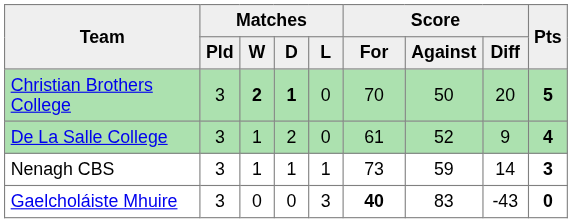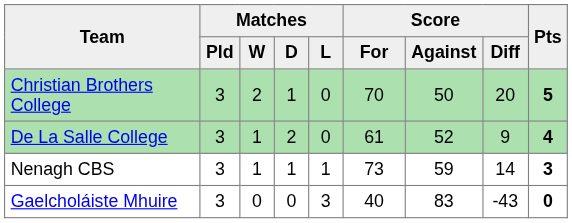(257, 94) bold -> (257, 94) normal
(291, 94) bold -> (291, 94) normal
(374, 201) bold -> (374, 201) normal
